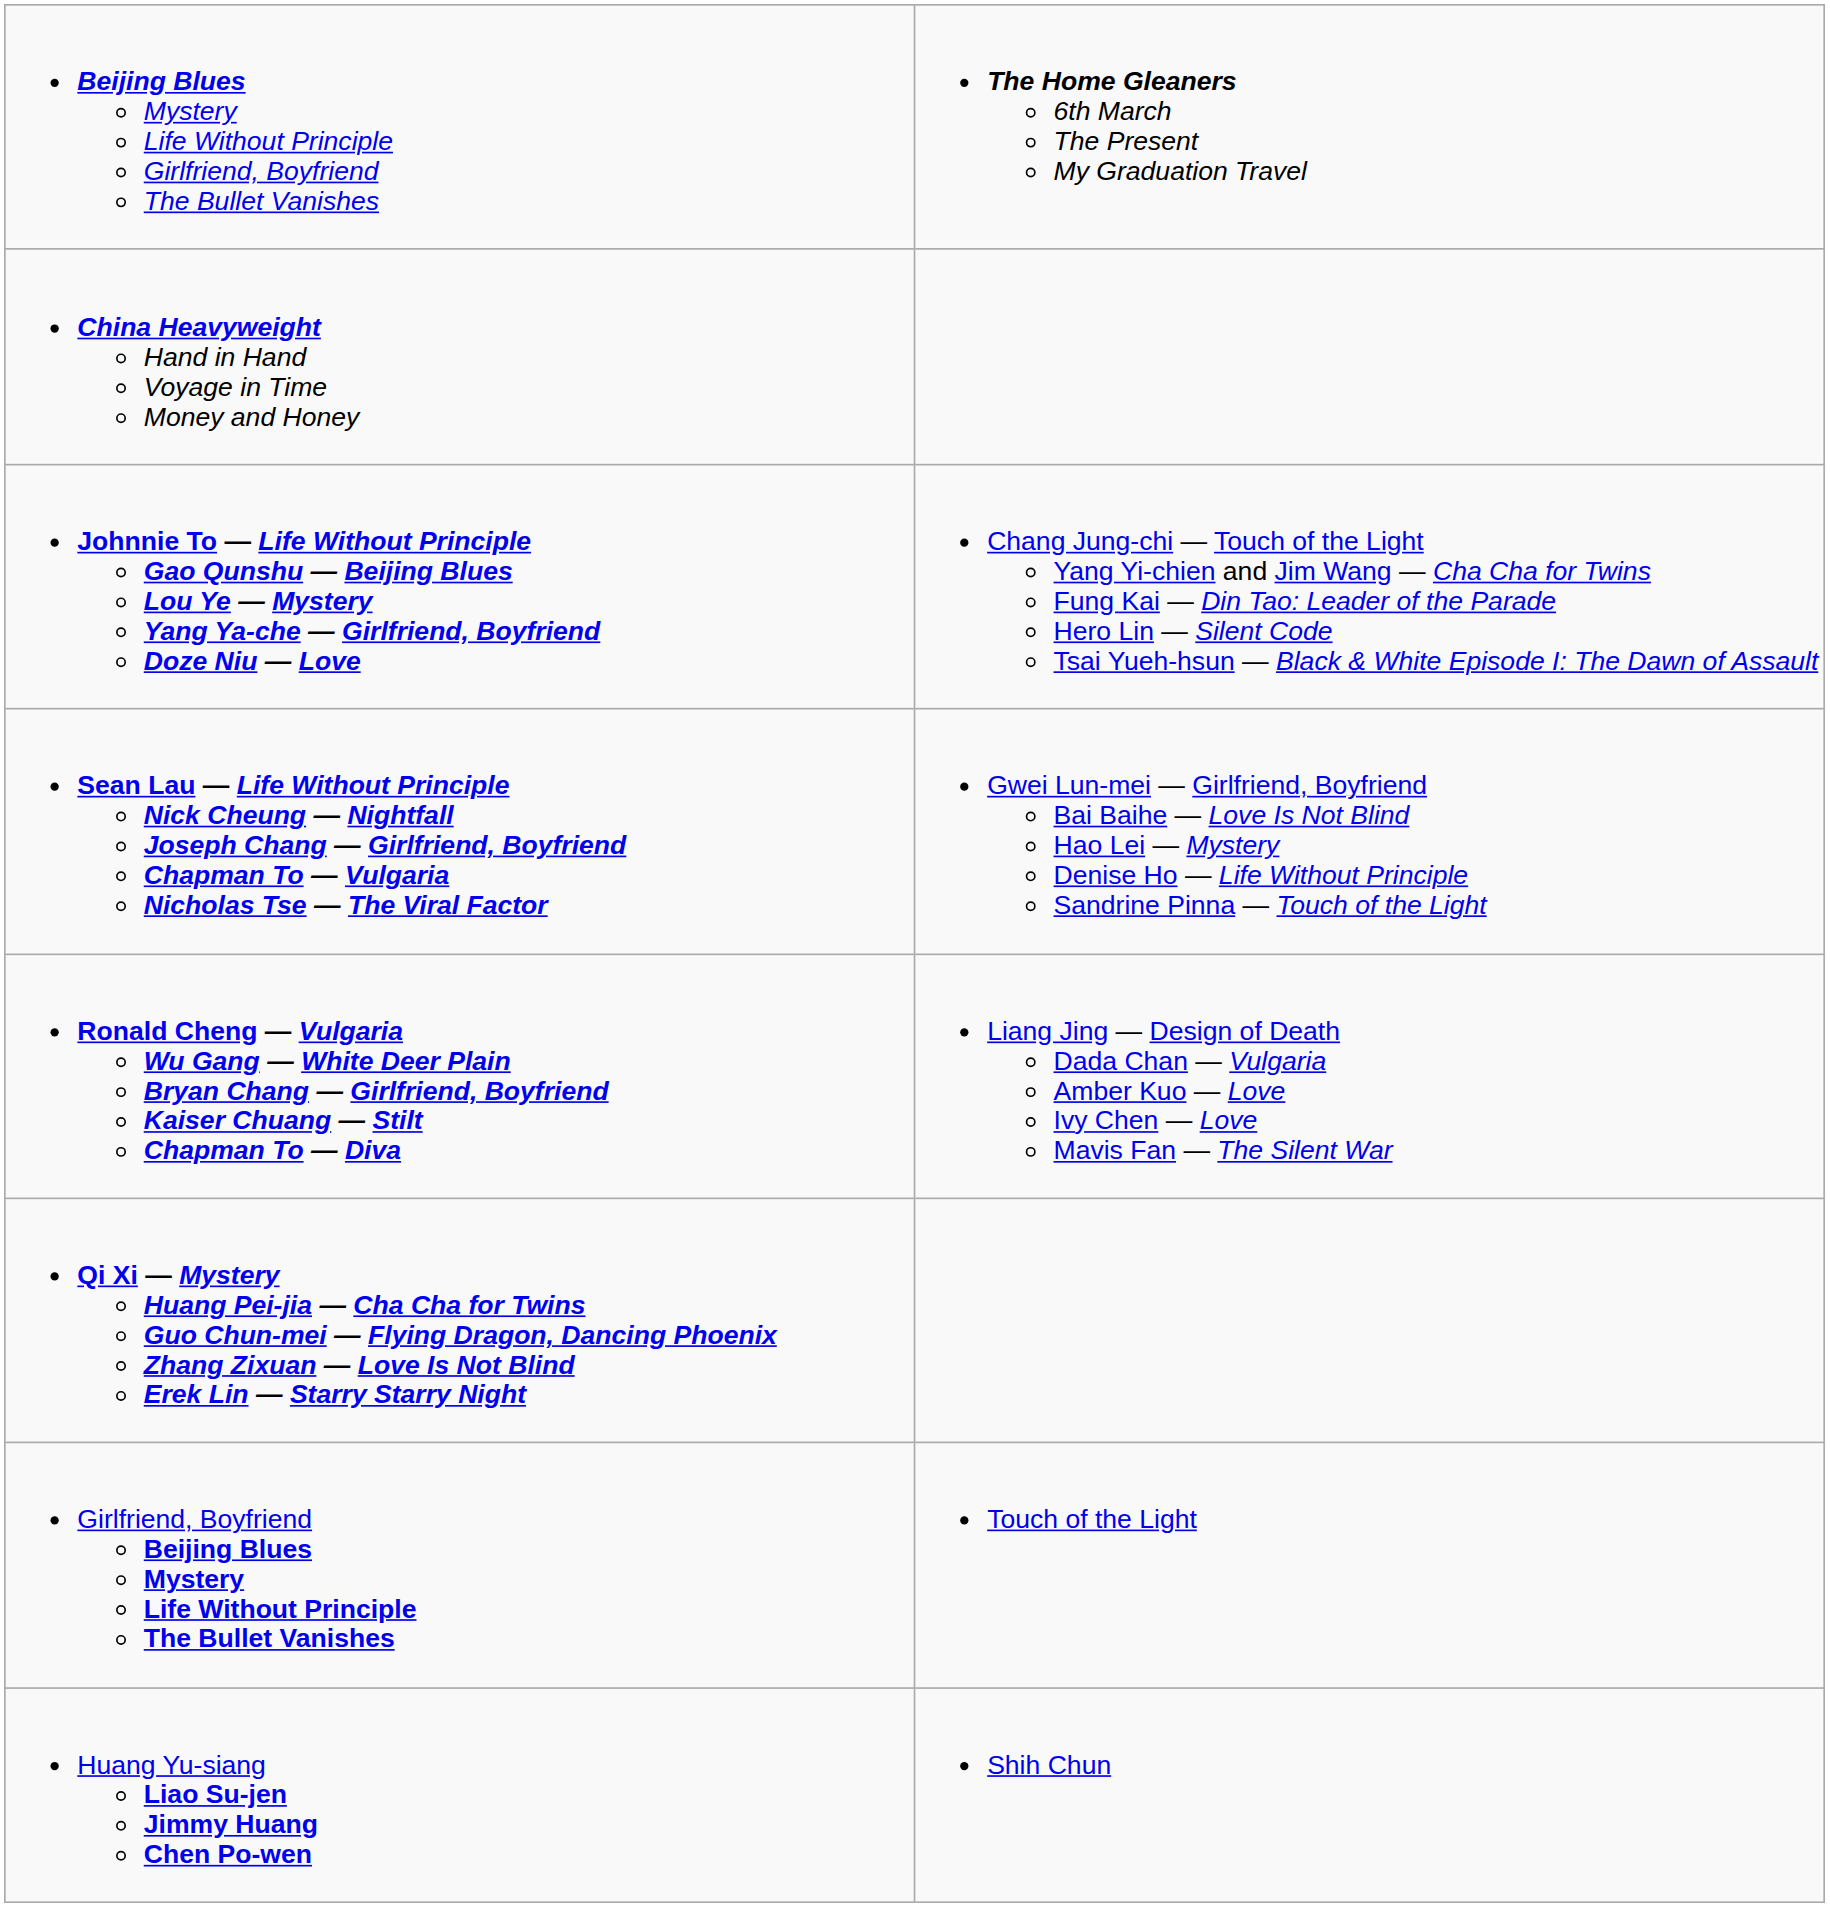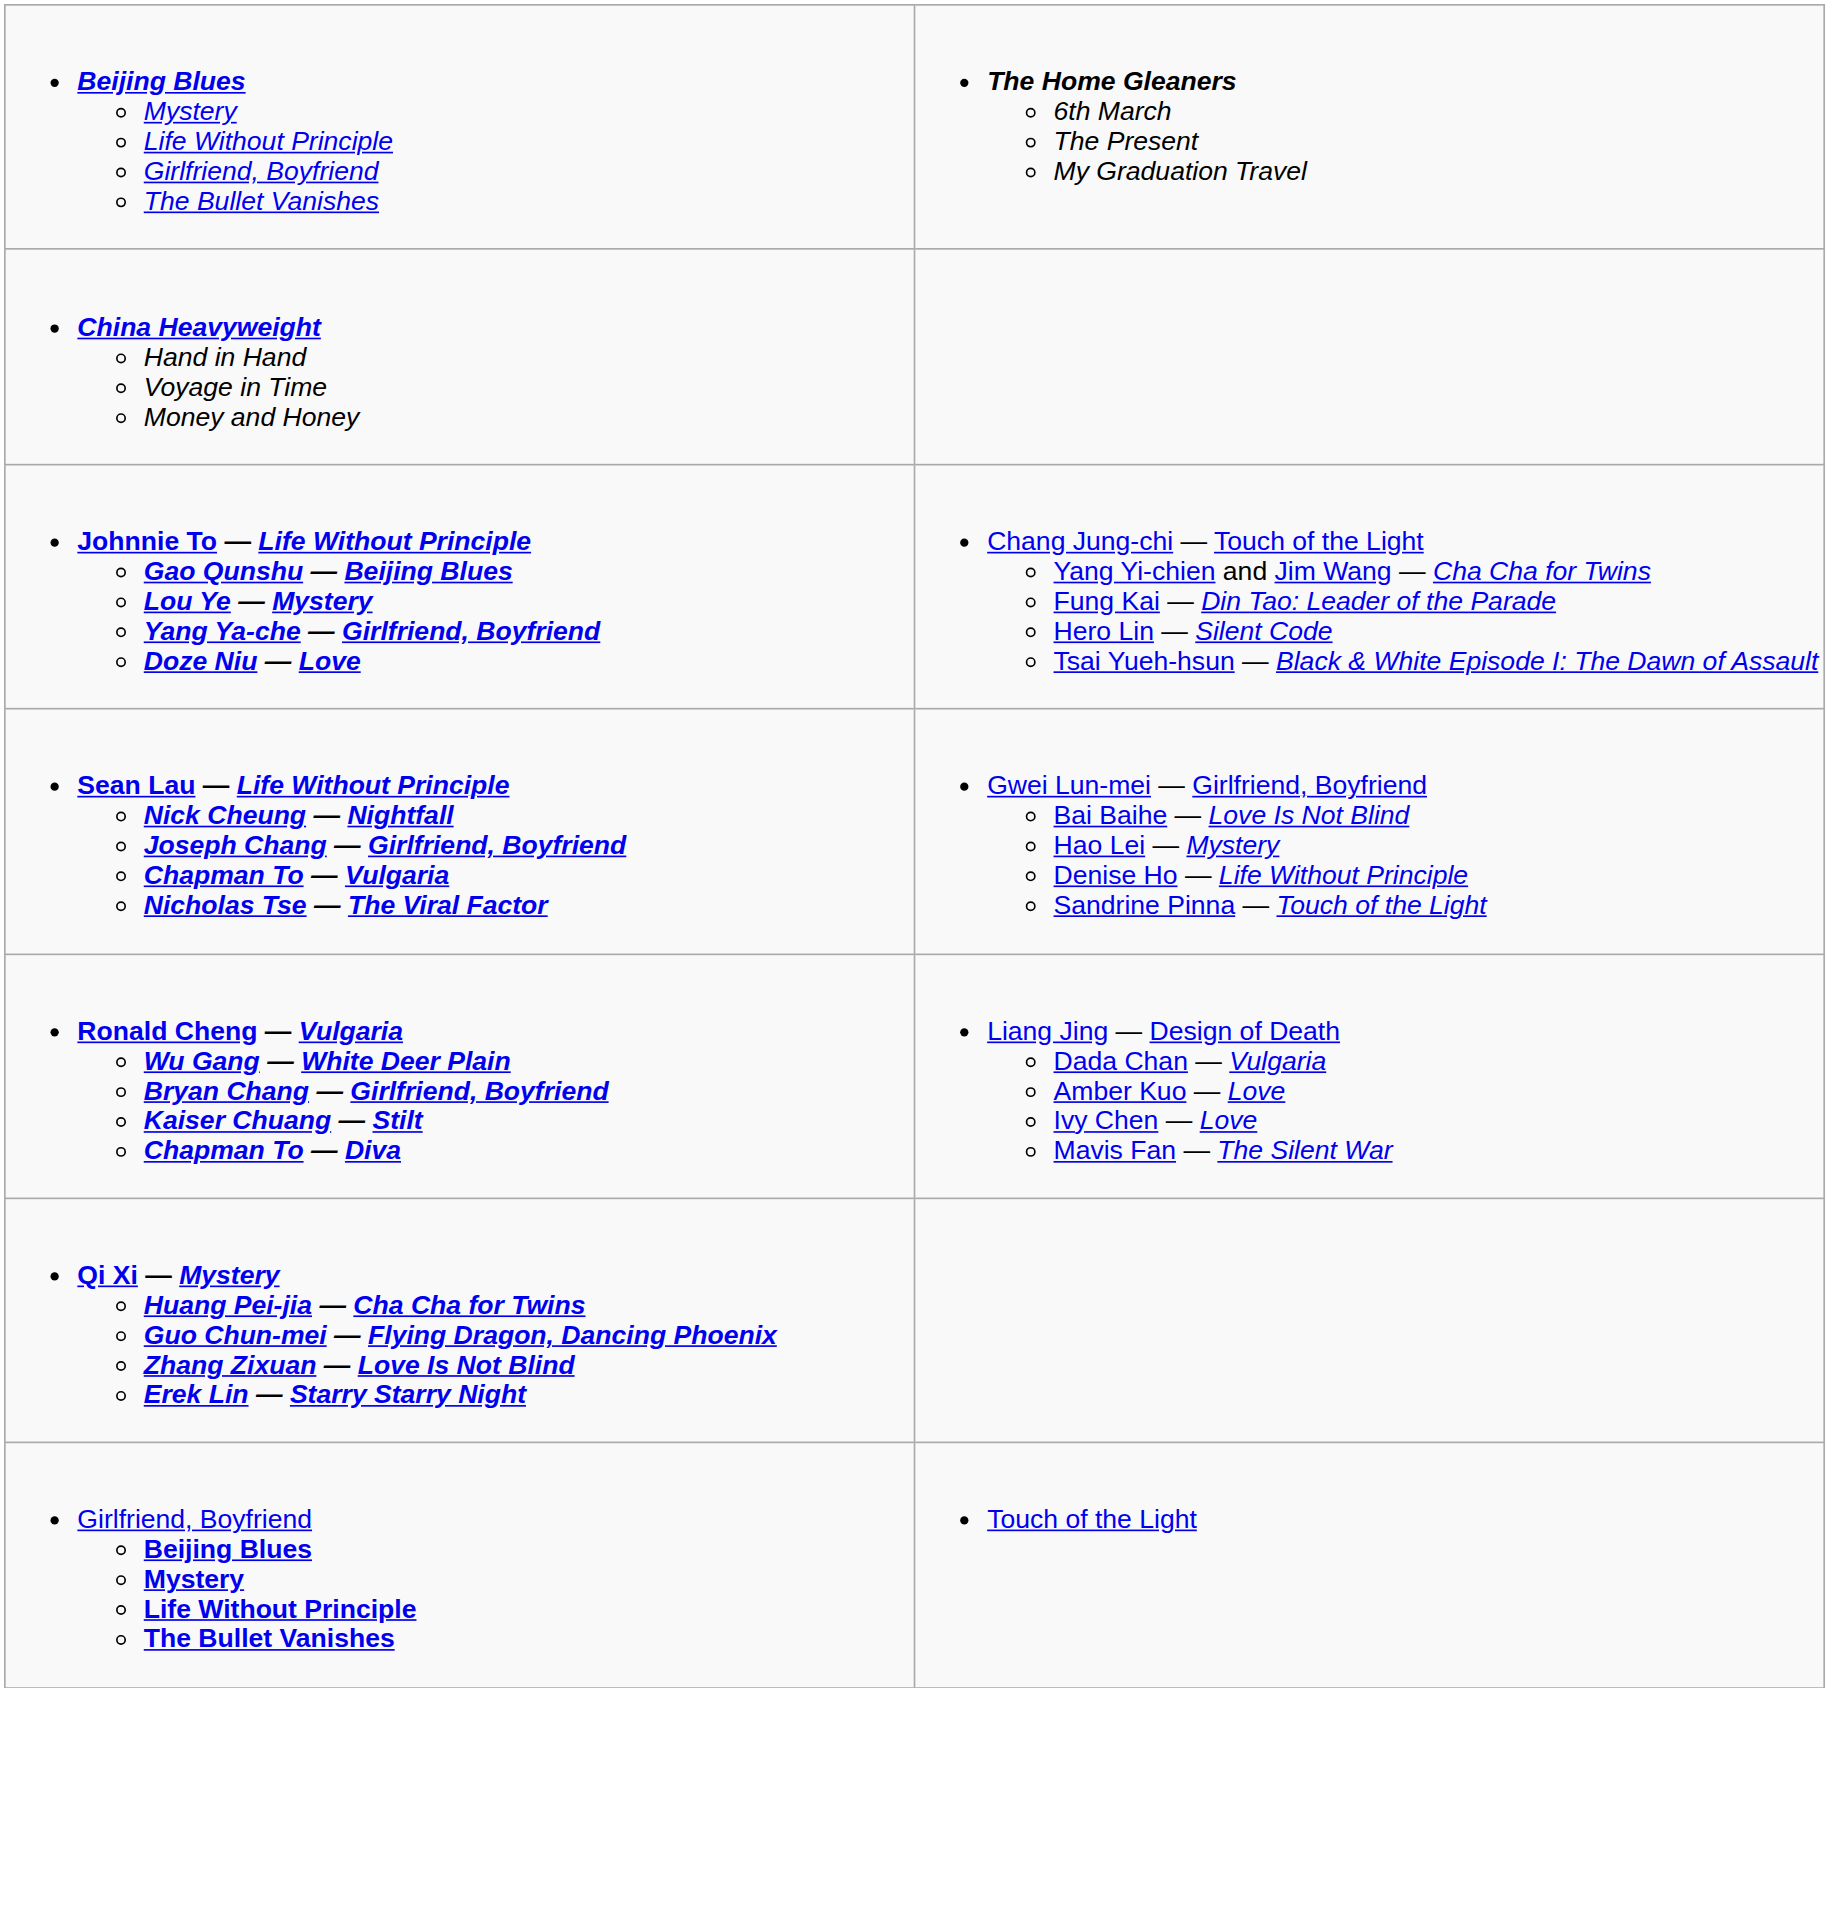- row: (460, 1810)
